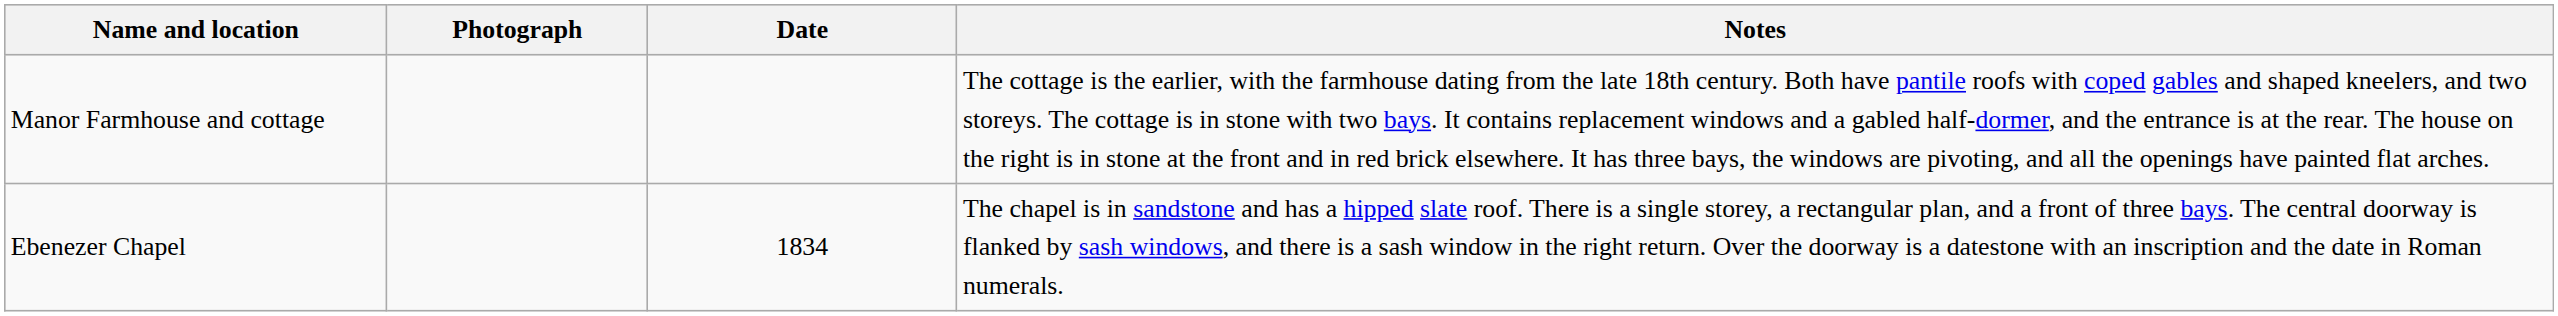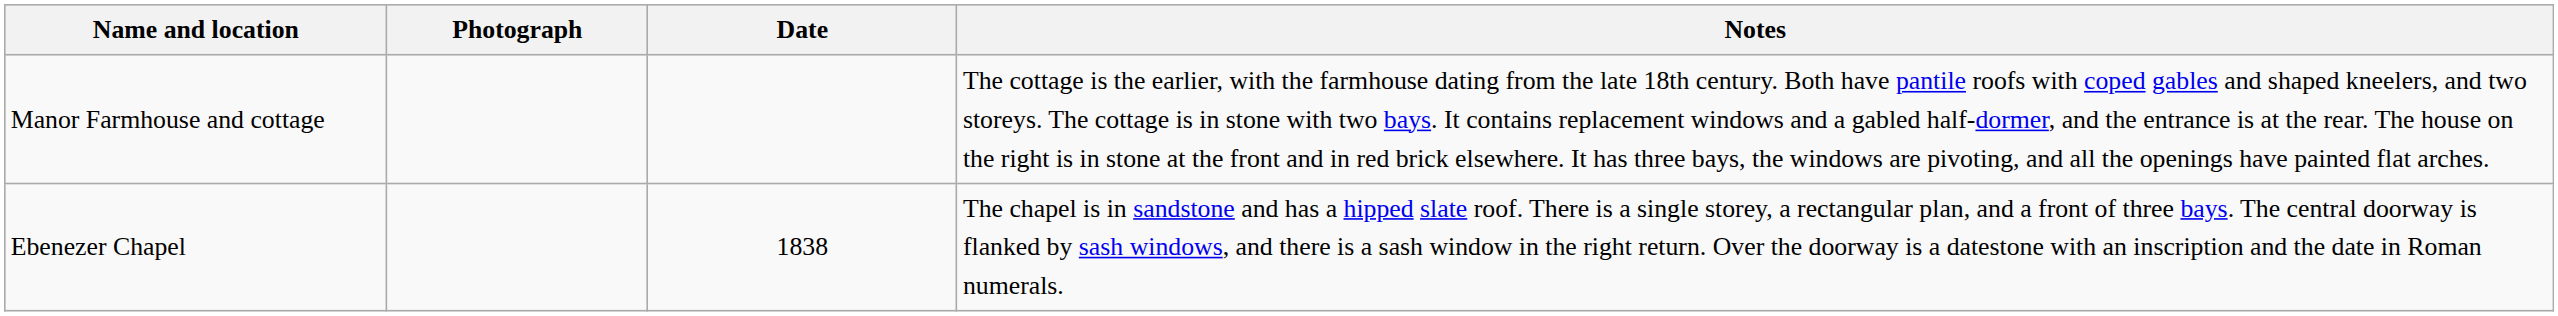(802, 246) 1834 -> (802, 246) 1838
